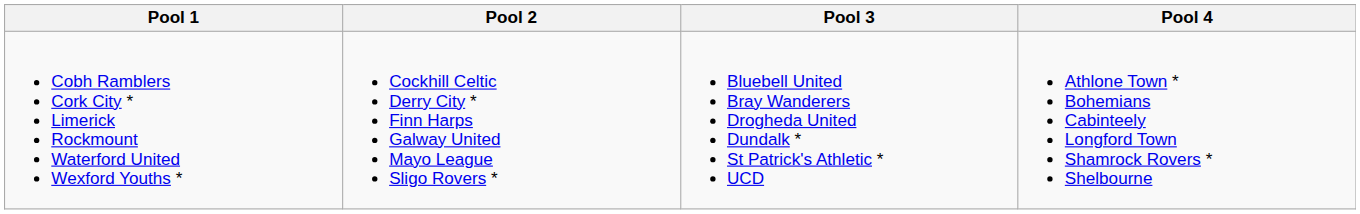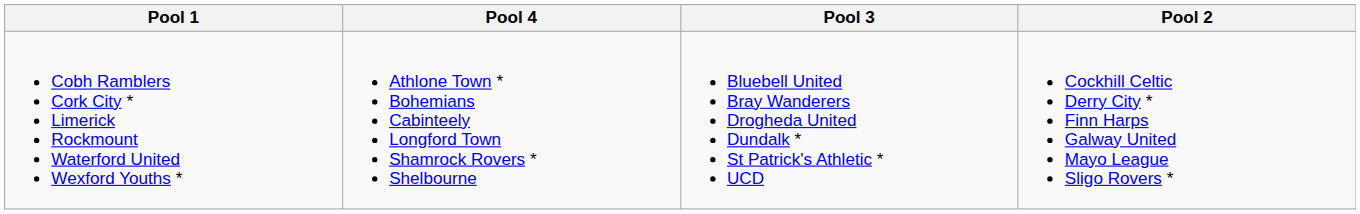columns swapped: (511, 18) <-> (1187, 18)
